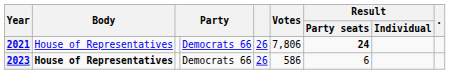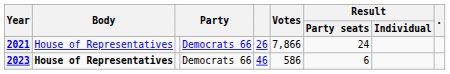(287, 44) 7,806 -> (287, 44) 7,866
(363, 44) bold -> (363, 44) normal
(262, 61) 26 -> (262, 61) 46
